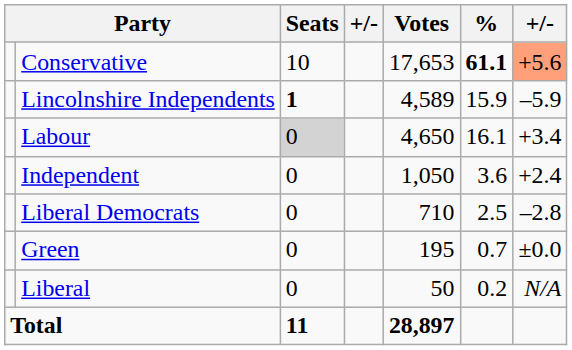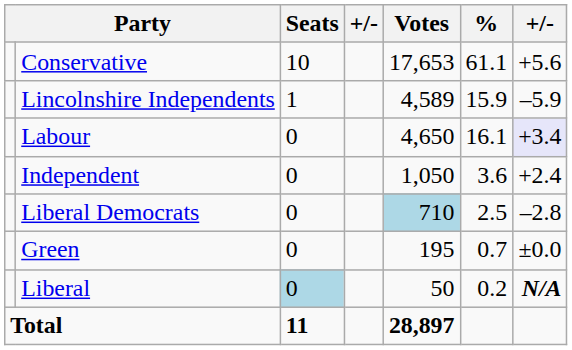(486, 61) bold -> (486, 61) normal
(540, 61) lightsalmon background -> (540, 61) no background
(292, 99) bold -> (292, 99) normal
(292, 136) lightgrey background -> (292, 136) no background
(540, 136) no background -> (540, 136) lavender background
(437, 212) no background -> (437, 212) lightblue background
(292, 288) no background -> (292, 288) lightblue background
(543, 288) normal -> (542, 288) bold
